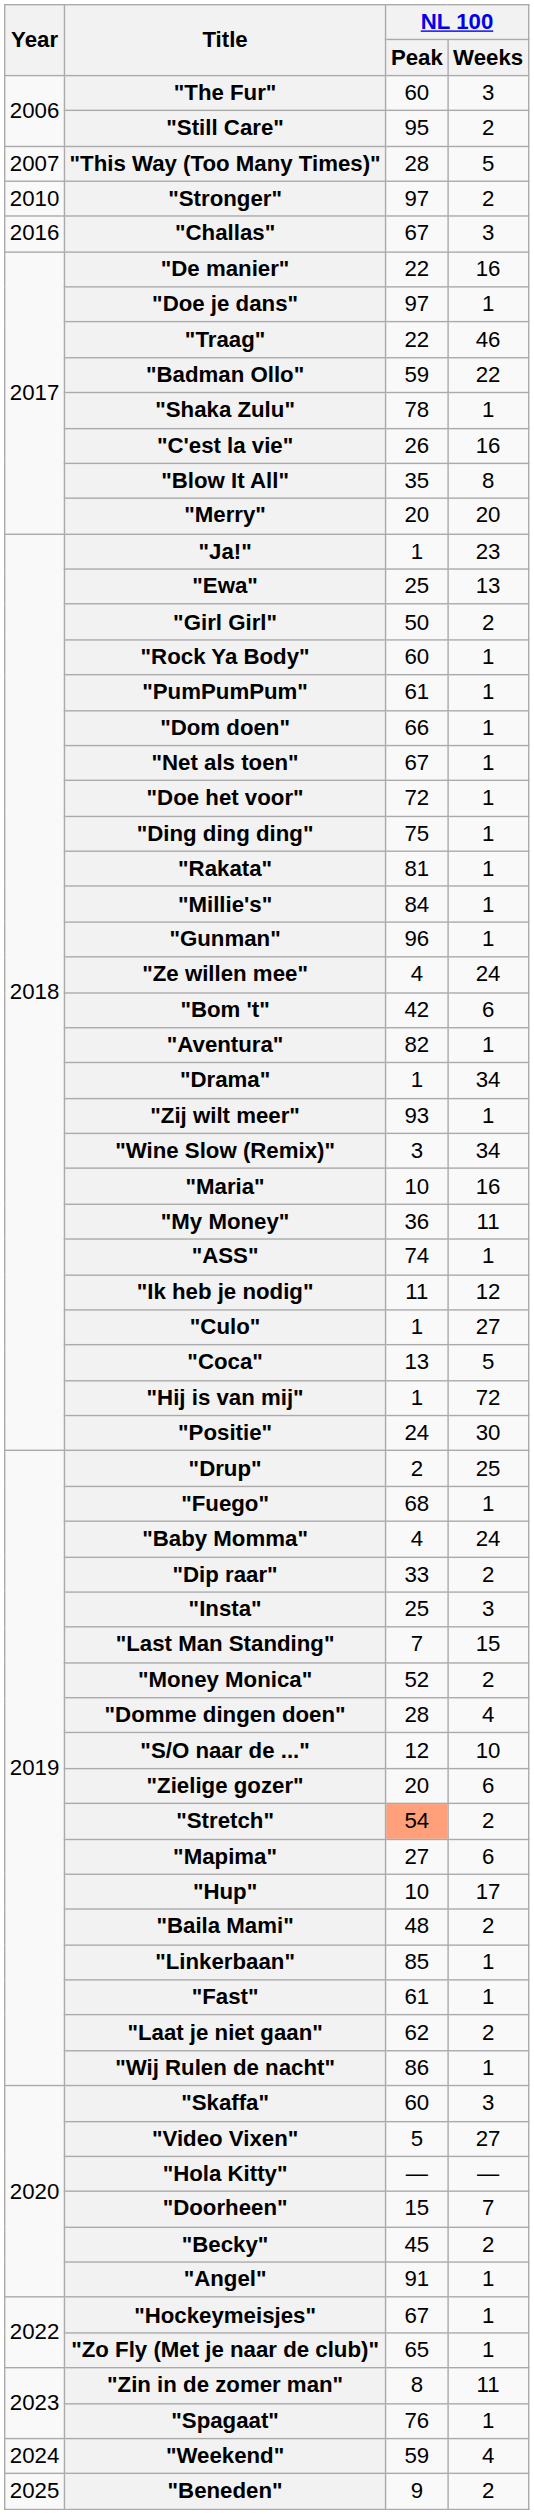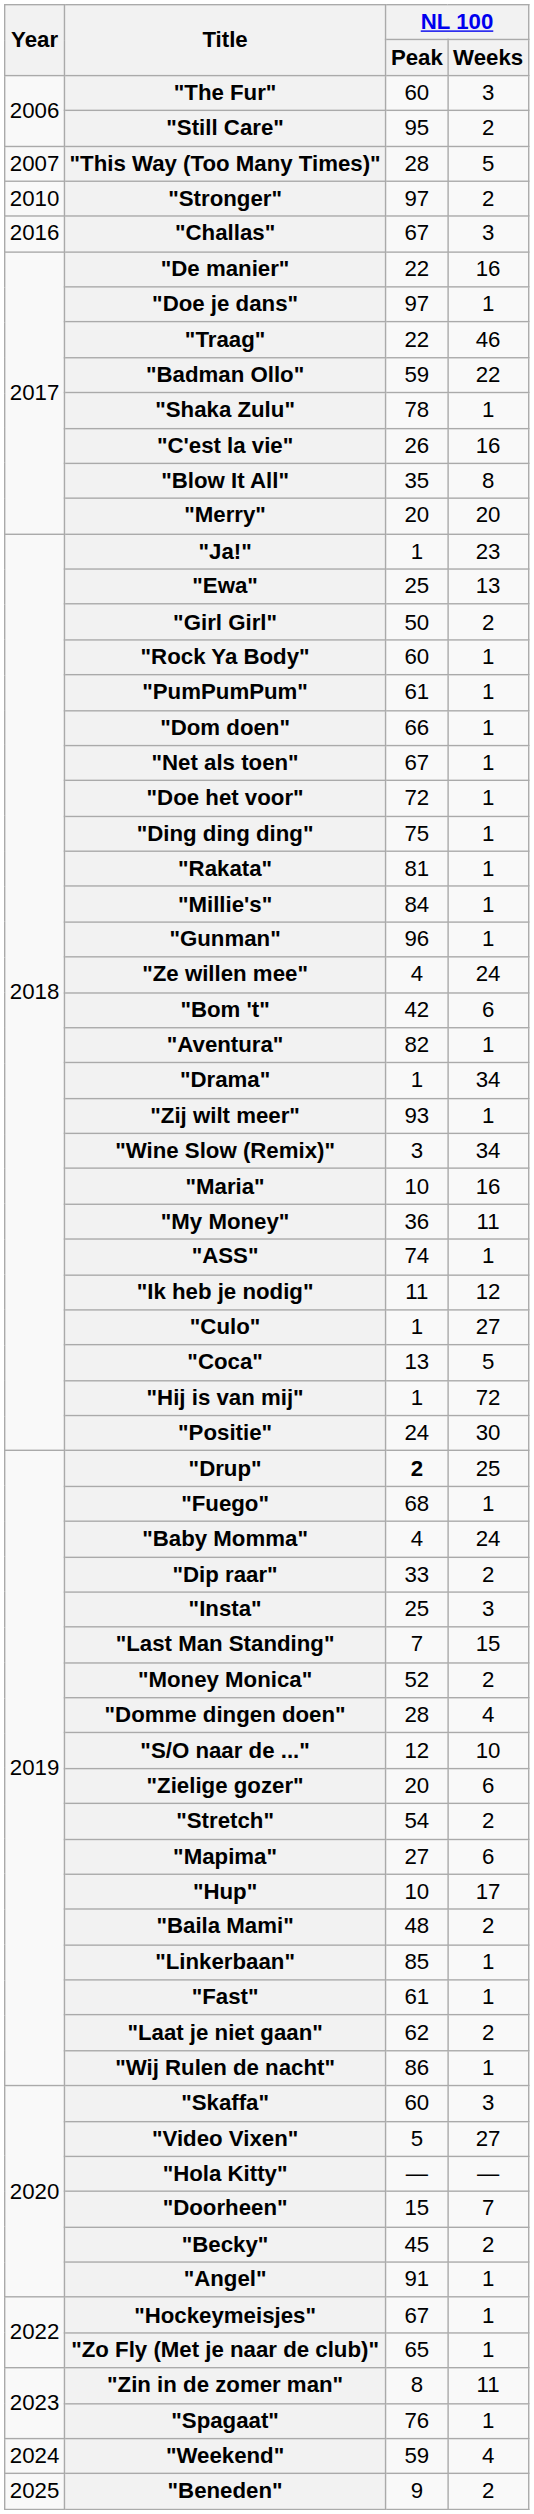(417, 1468) normal -> (417, 1468) bold
(417, 1820) lightsalmon background -> (417, 1820) no background
